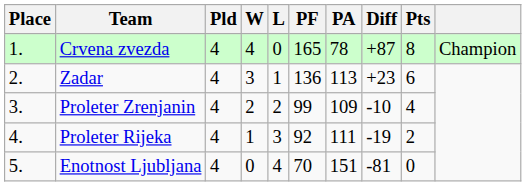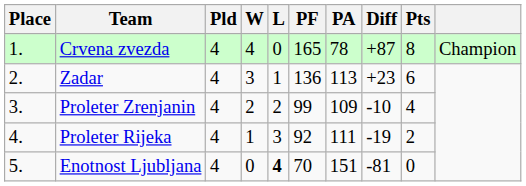(277, 166) normal -> (277, 166) bold
